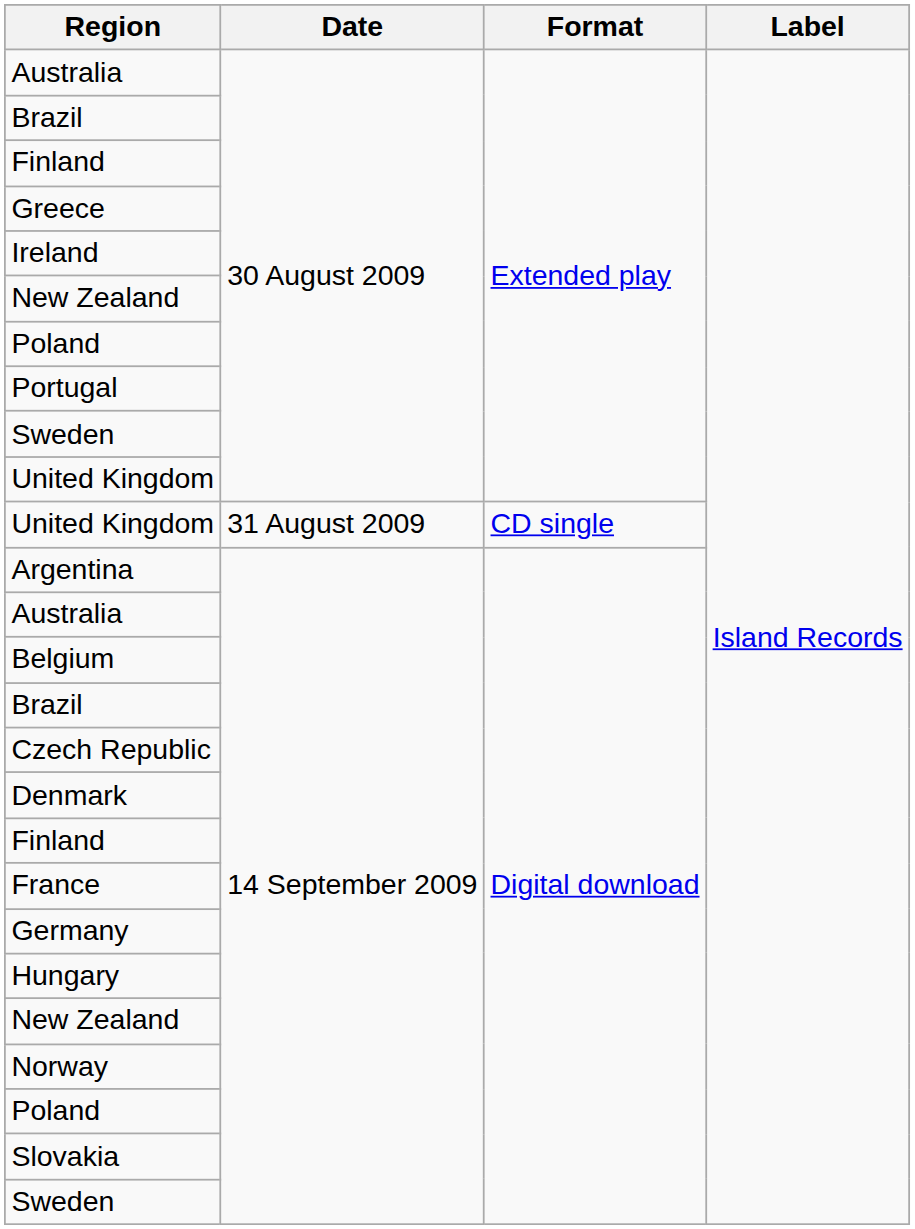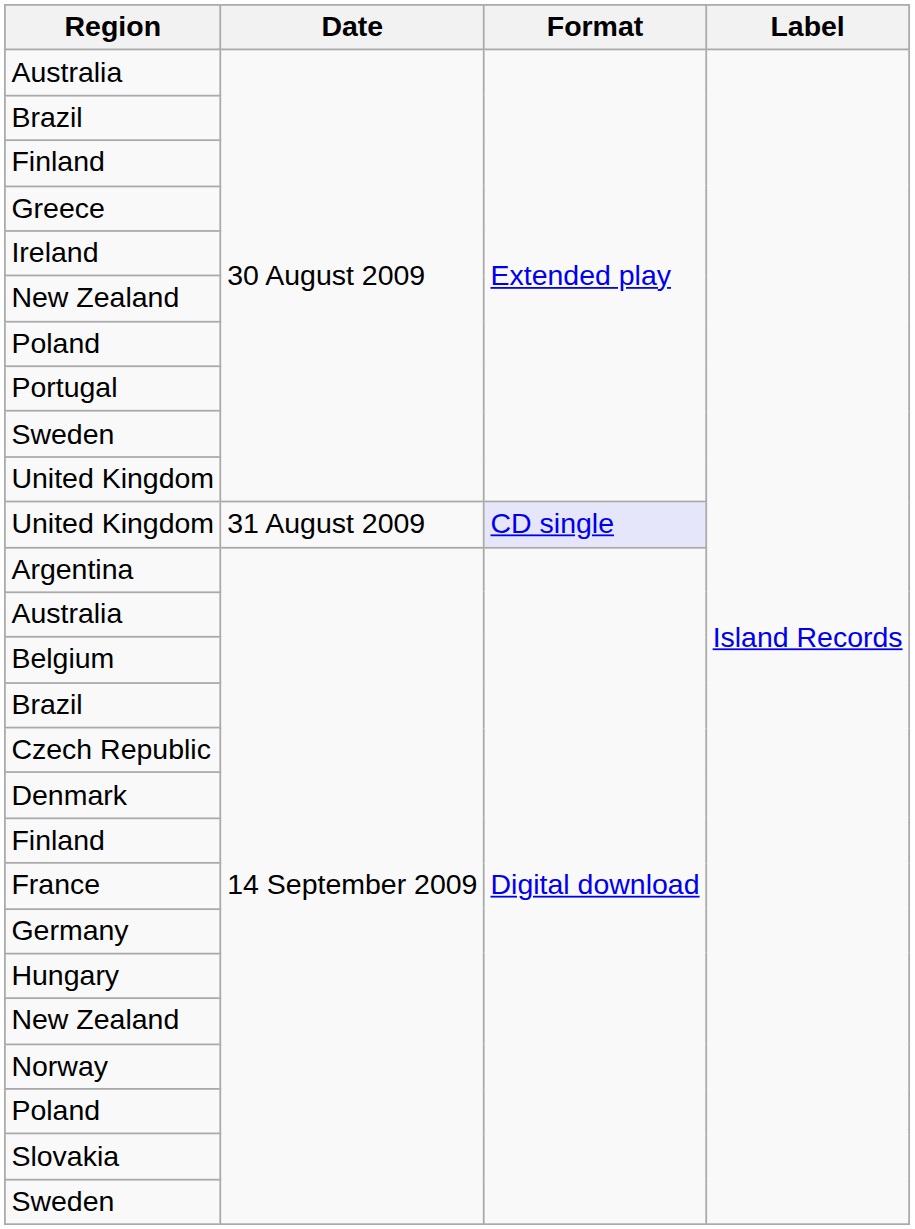(552, 523) no background -> (552, 523) lavender background
